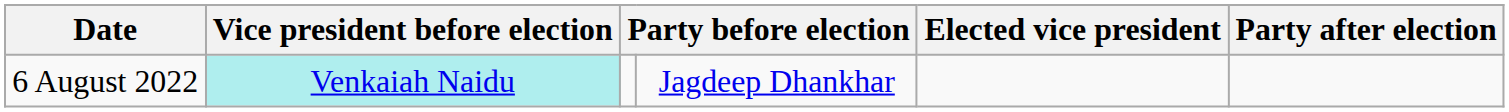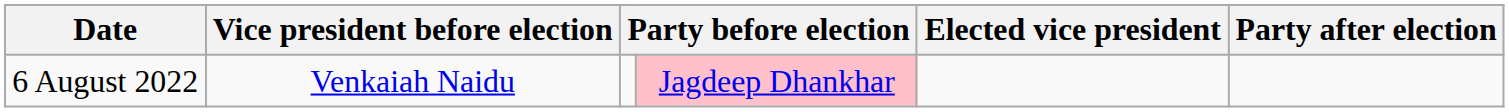(413, 80) paleturquoise background -> (413, 80) no background
(777, 80) no background -> (777, 80) pink background
